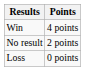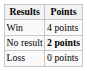(63, 43) normal -> (64, 43) bold
